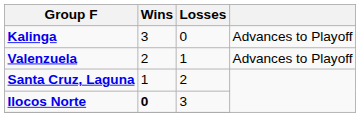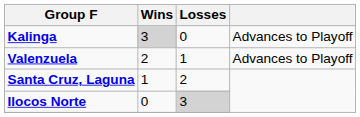(145, 36) no background -> (145, 36) lightgrey background
(145, 101) bold -> (145, 101) normal
(183, 101) no background -> (183, 101) lightgrey background
